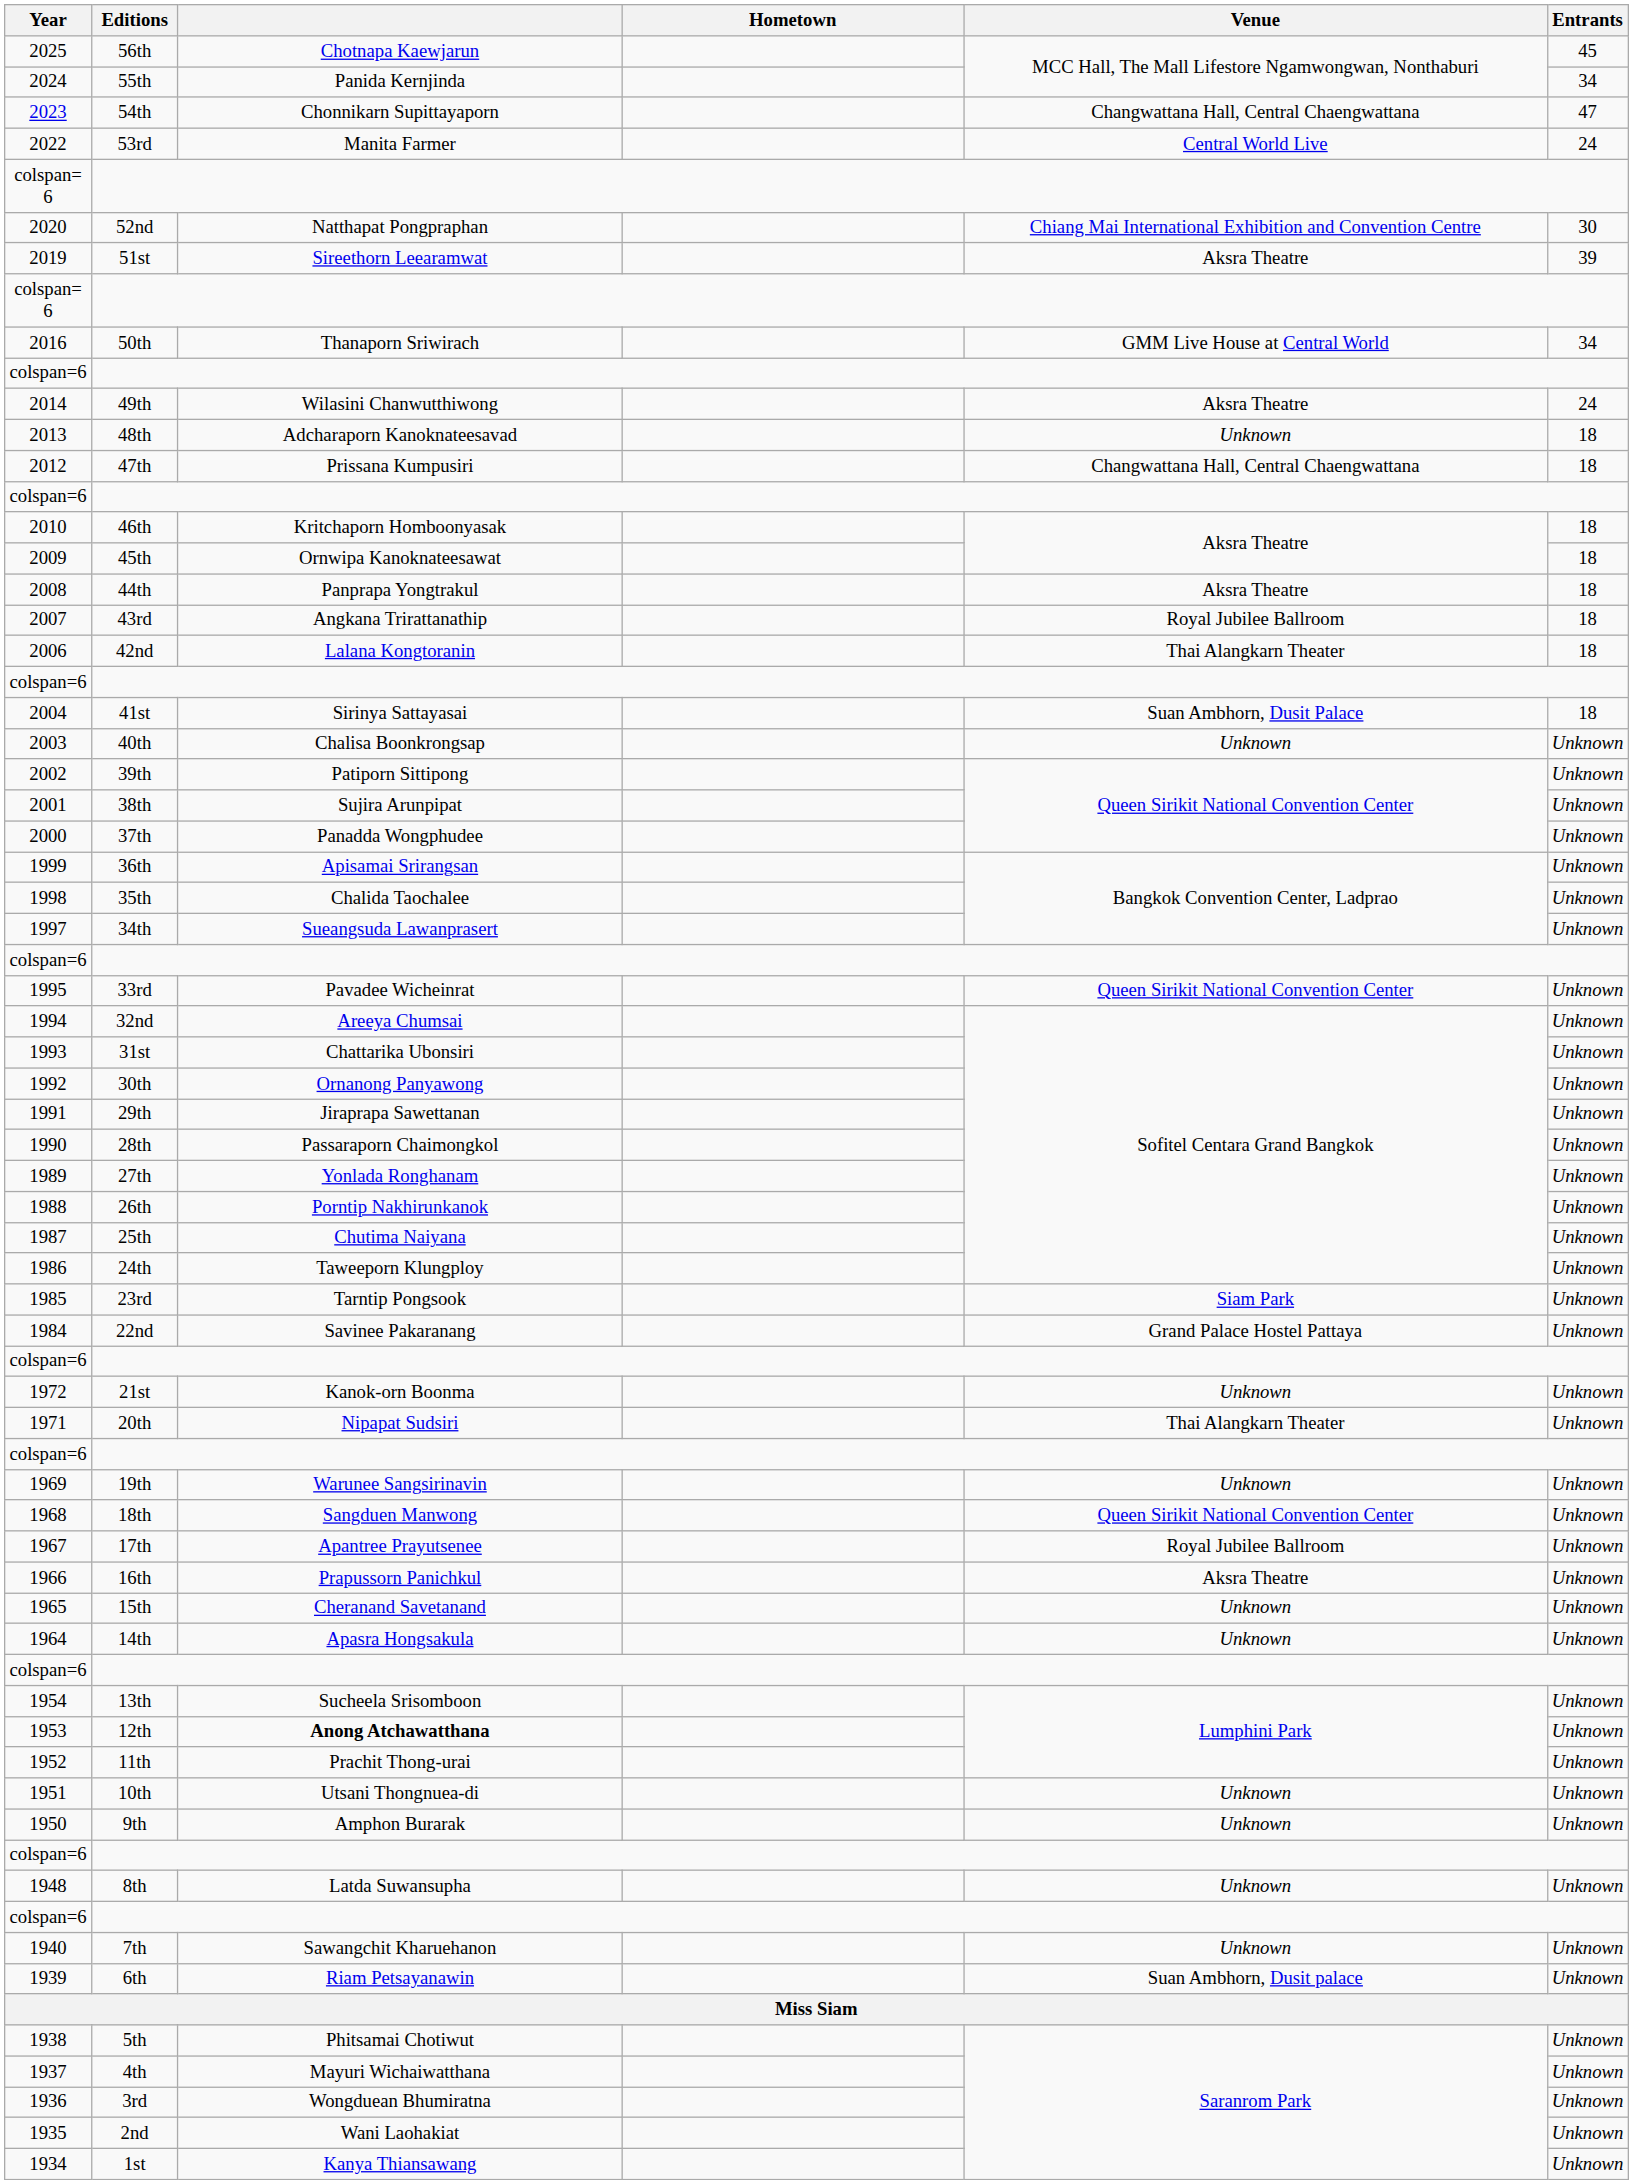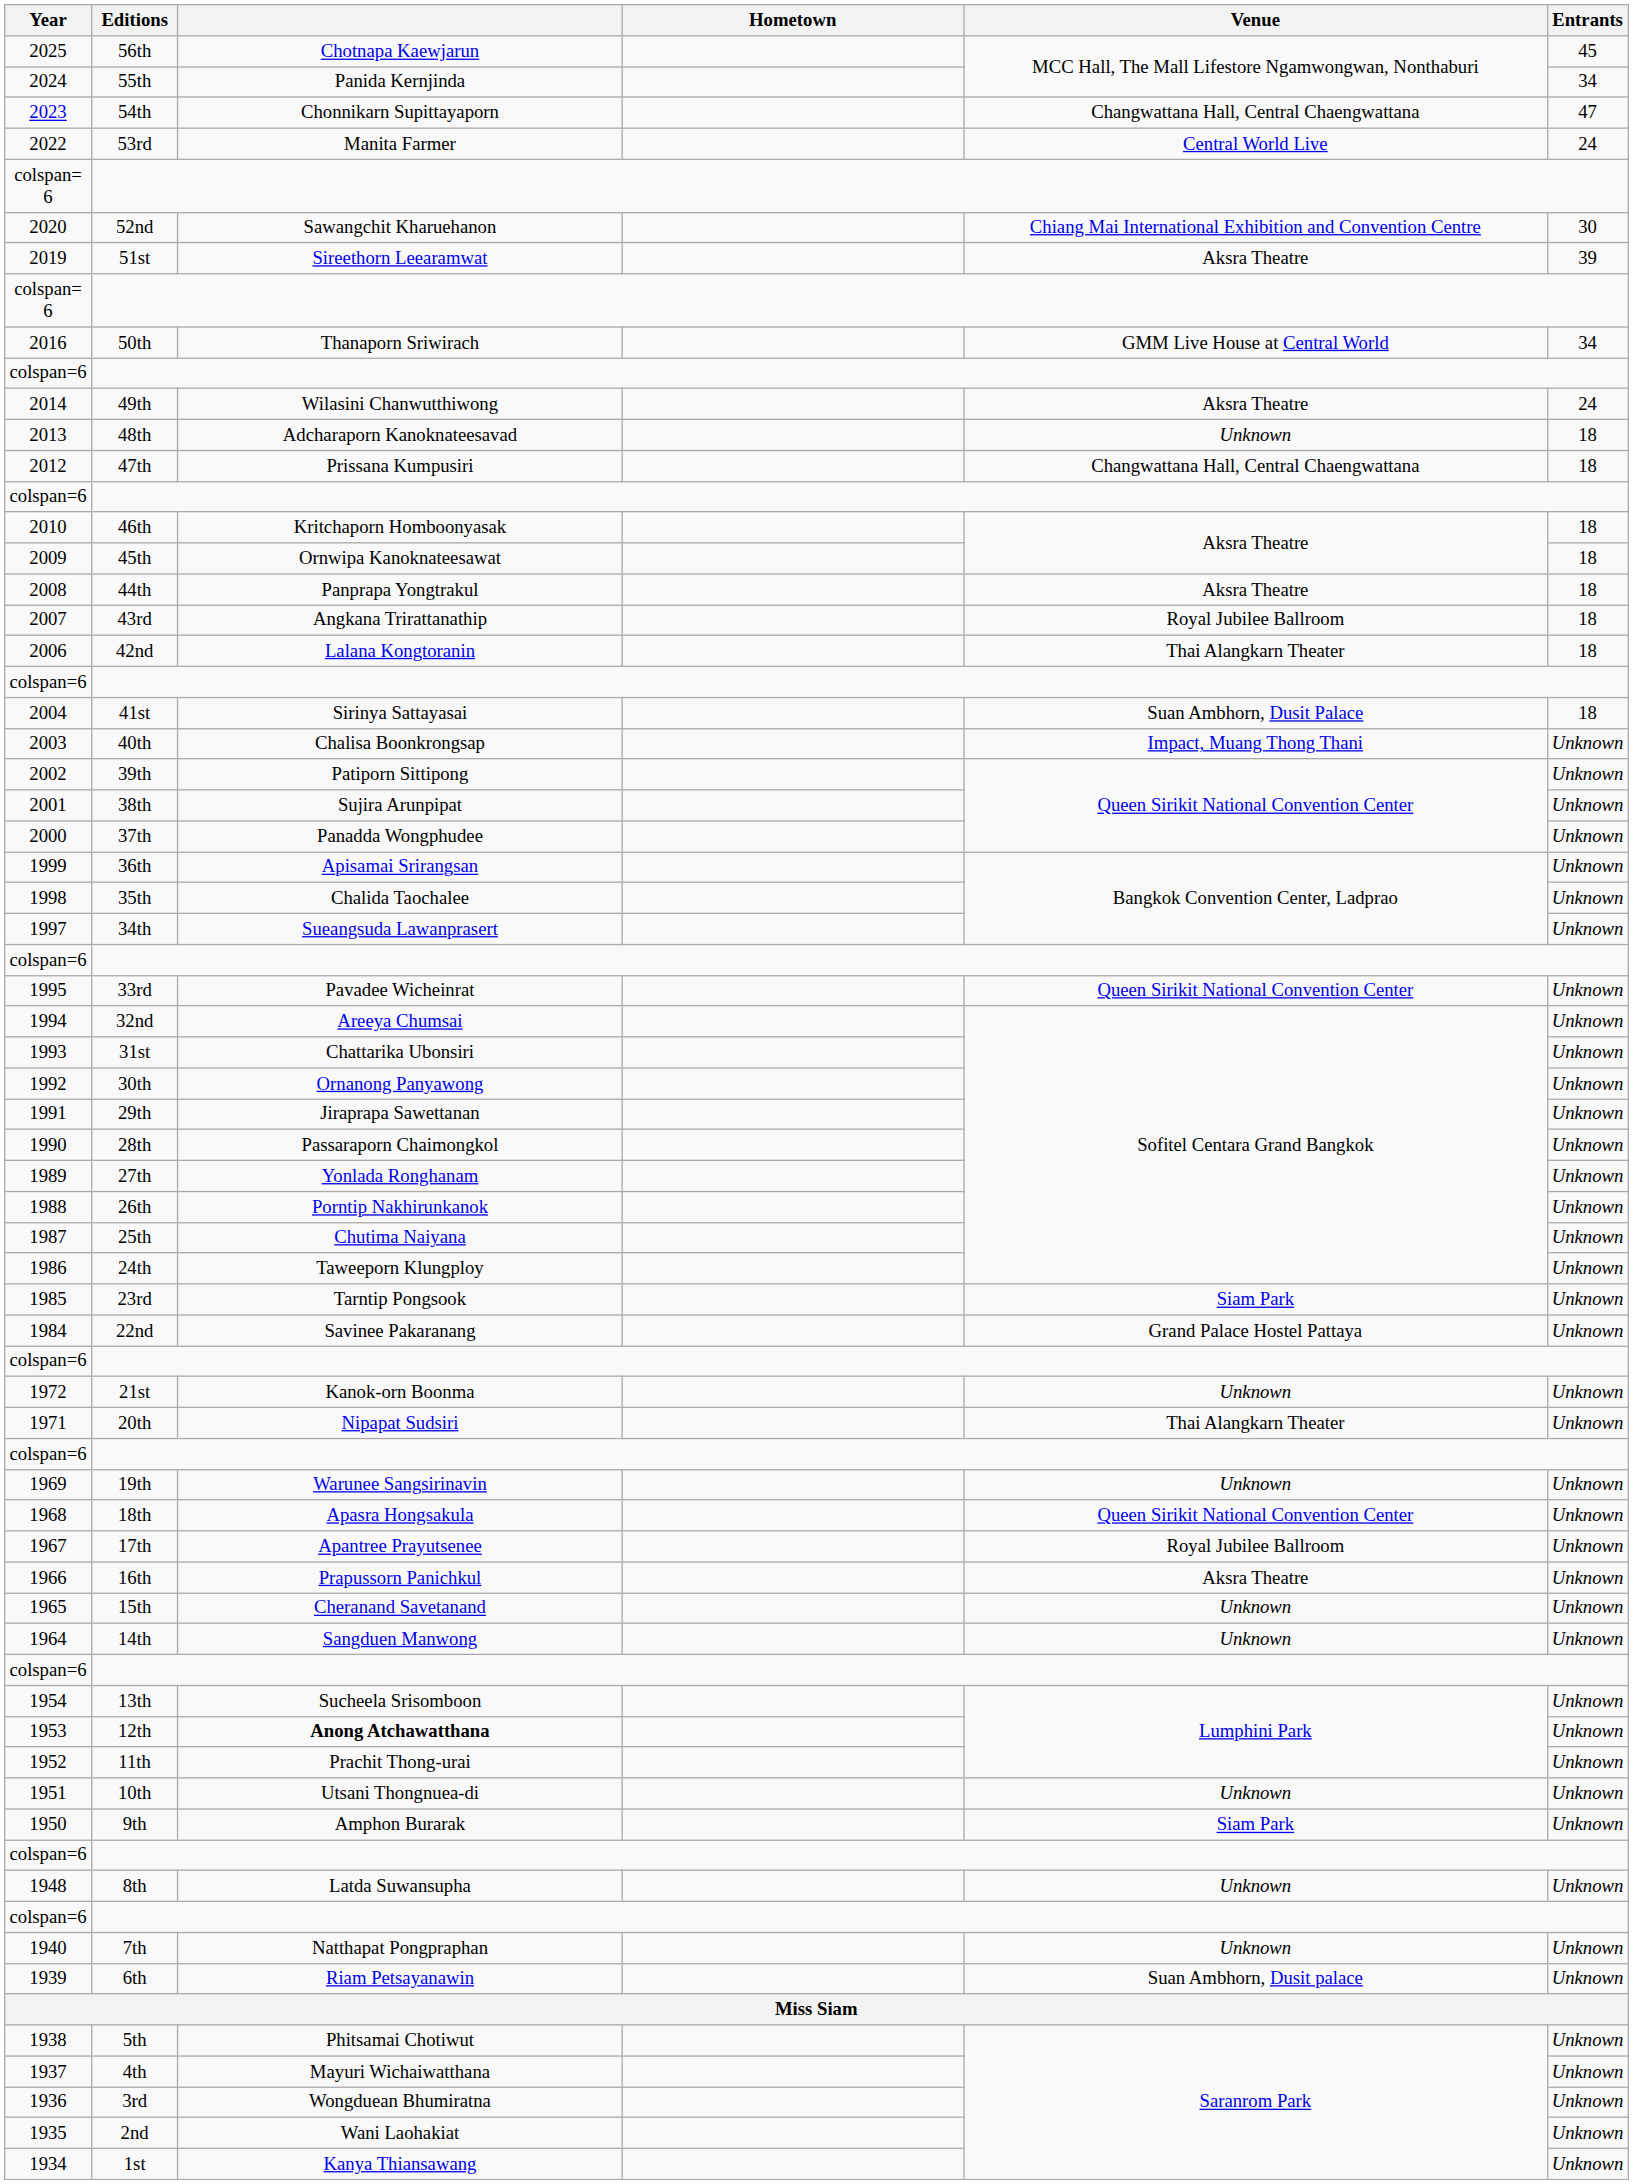(400, 227) Natthapat Pongpraphan -> (400, 227) Sawangchit Kharuehanon
(1255, 743) Unknown -> (1255, 743) Impact, Muang Thong Thani
(400, 1515) Sangduen Manwong -> (400, 1515) Apasra Hongsakula
(400, 1639) Apasra Hongsakula -> (400, 1639) Sangduen Manwong
(1255, 1824) Unknown -> (1255, 1824) Siam Park
(400, 1947) Sawangchit Kharuehanon -> (400, 1947) Natthapat Pongpraphan
